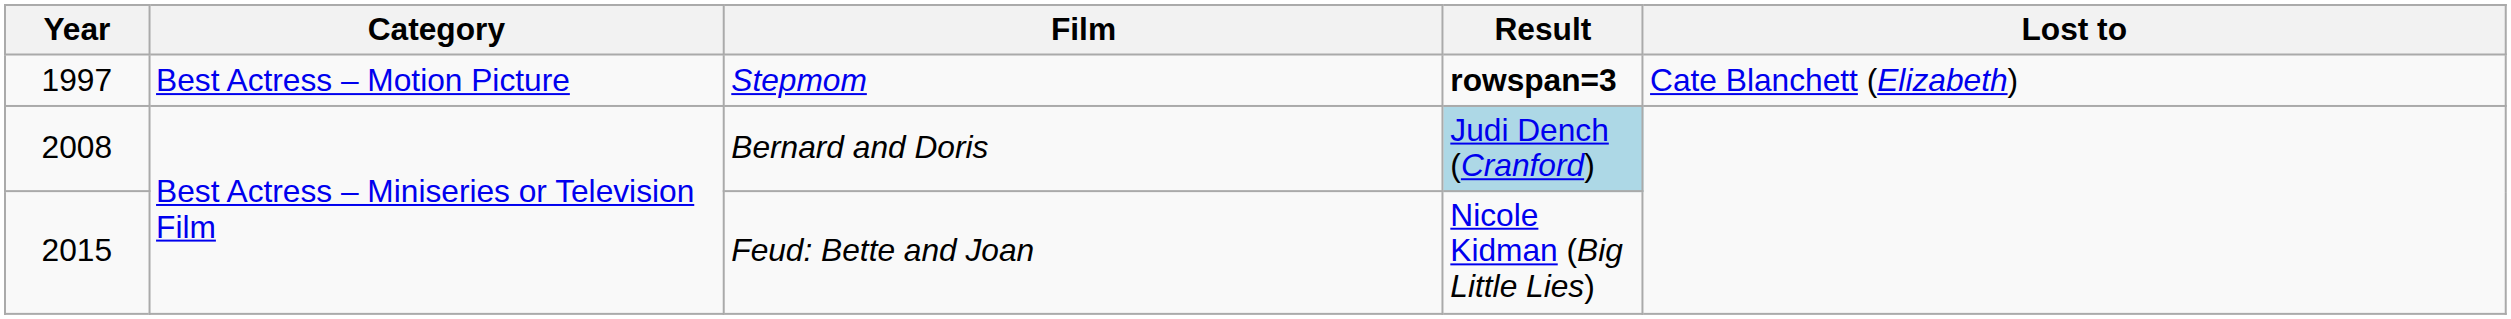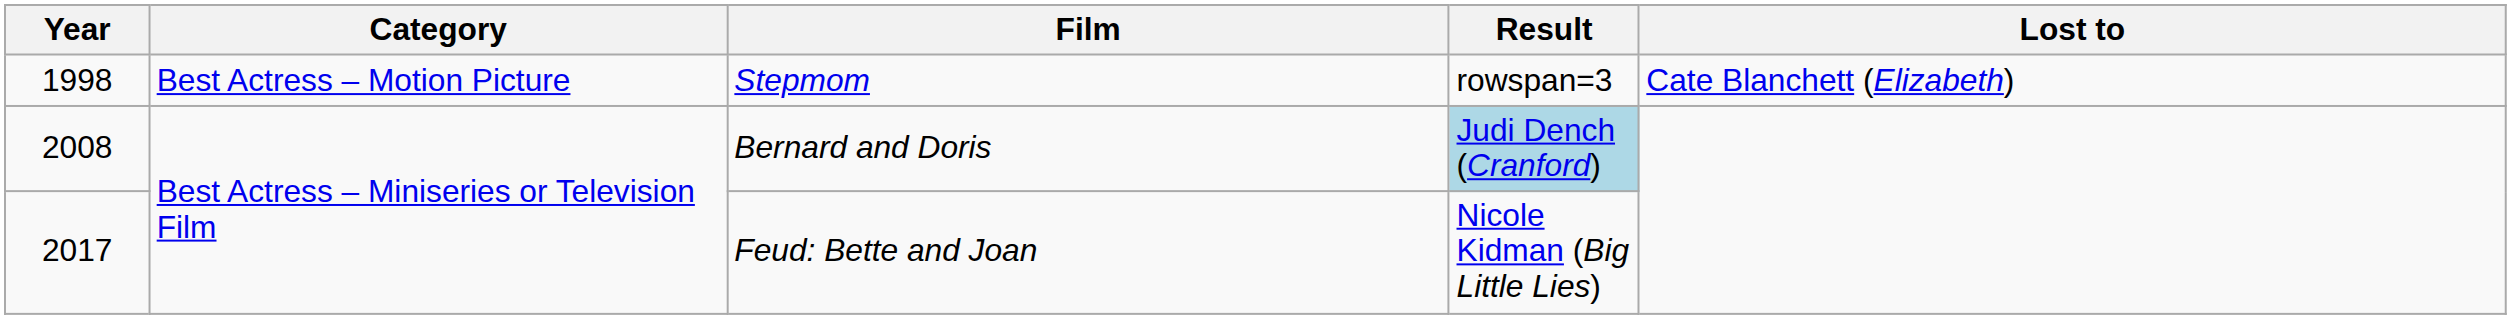(77, 79) 1997 -> (77, 79) 1998
(1534, 79) bold -> (1534, 79) normal
(77, 251) 2015 -> (77, 251) 2017
